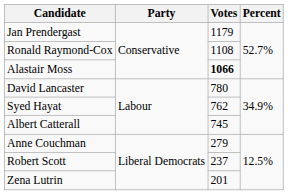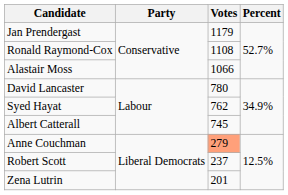(222, 69) bold -> (222, 69) normal
(219, 143) no background -> (219, 143) lightsalmon background
